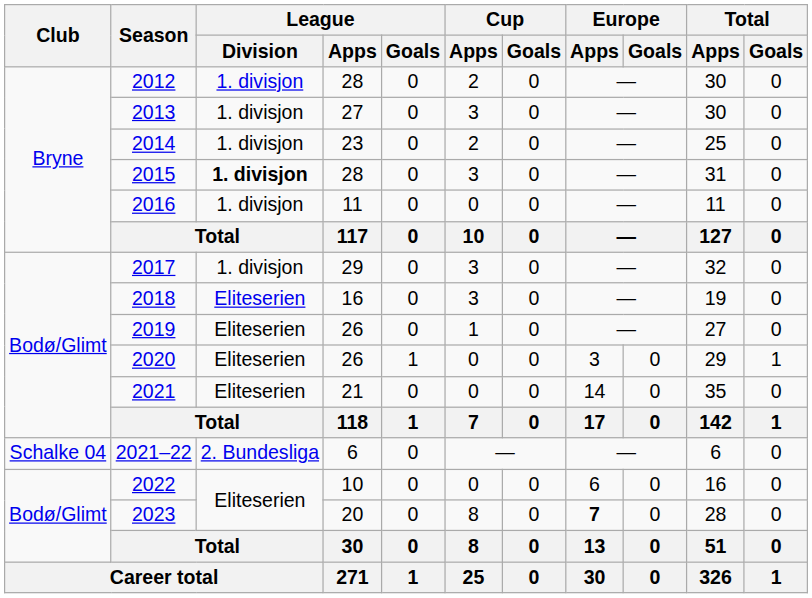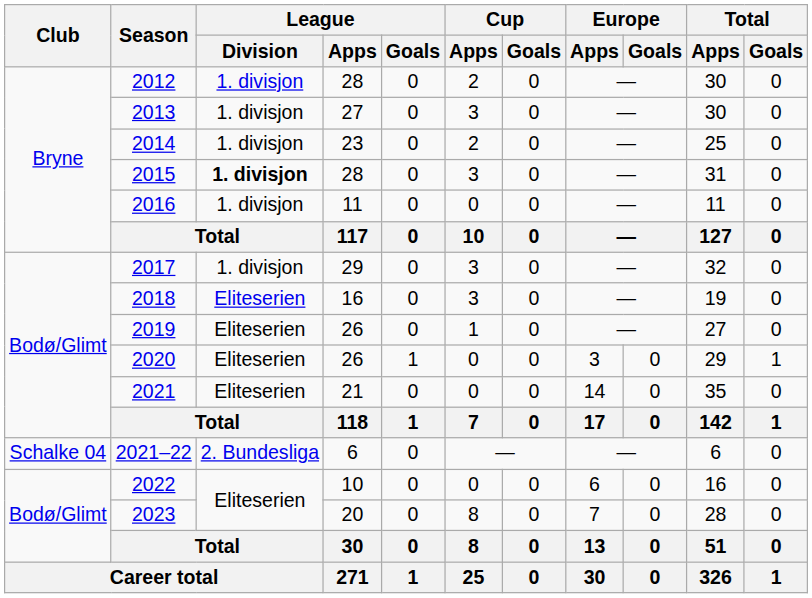(595, 515) bold -> (595, 515) normal
